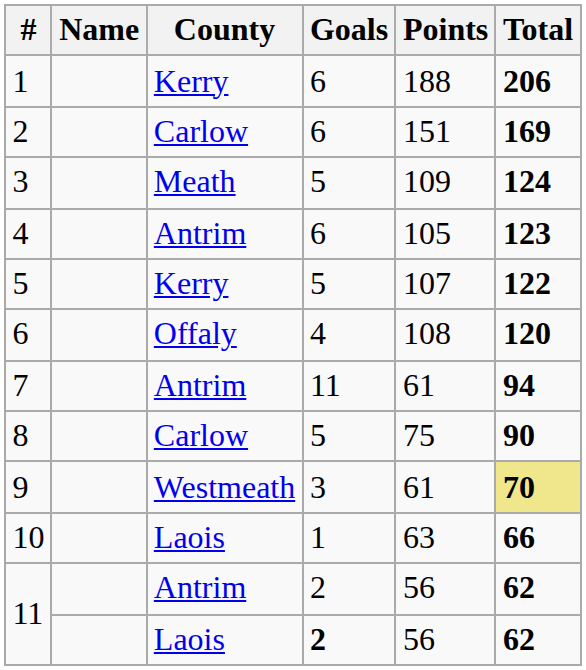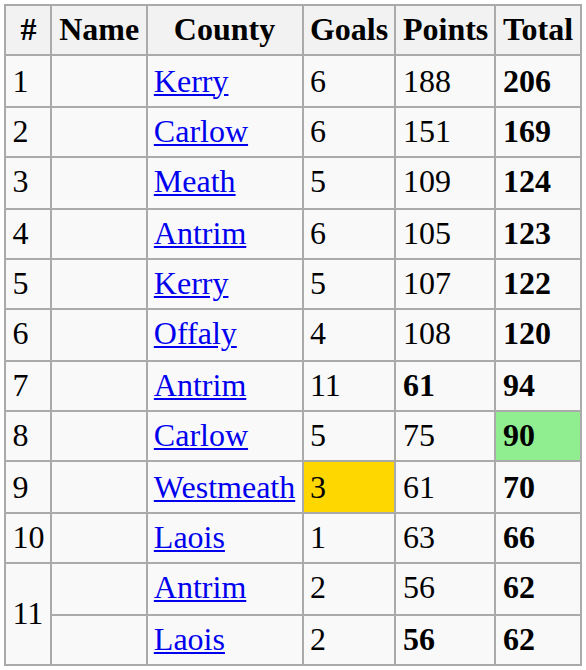(419, 385) normal -> (419, 385) bold
(519, 435) no background -> (519, 435) lightgreen background
(318, 486) no background -> (318, 486) gold background
(519, 486) khaki background -> (519, 486) no background
(318, 638) bold -> (318, 638) normal
(419, 638) normal -> (419, 638) bold
